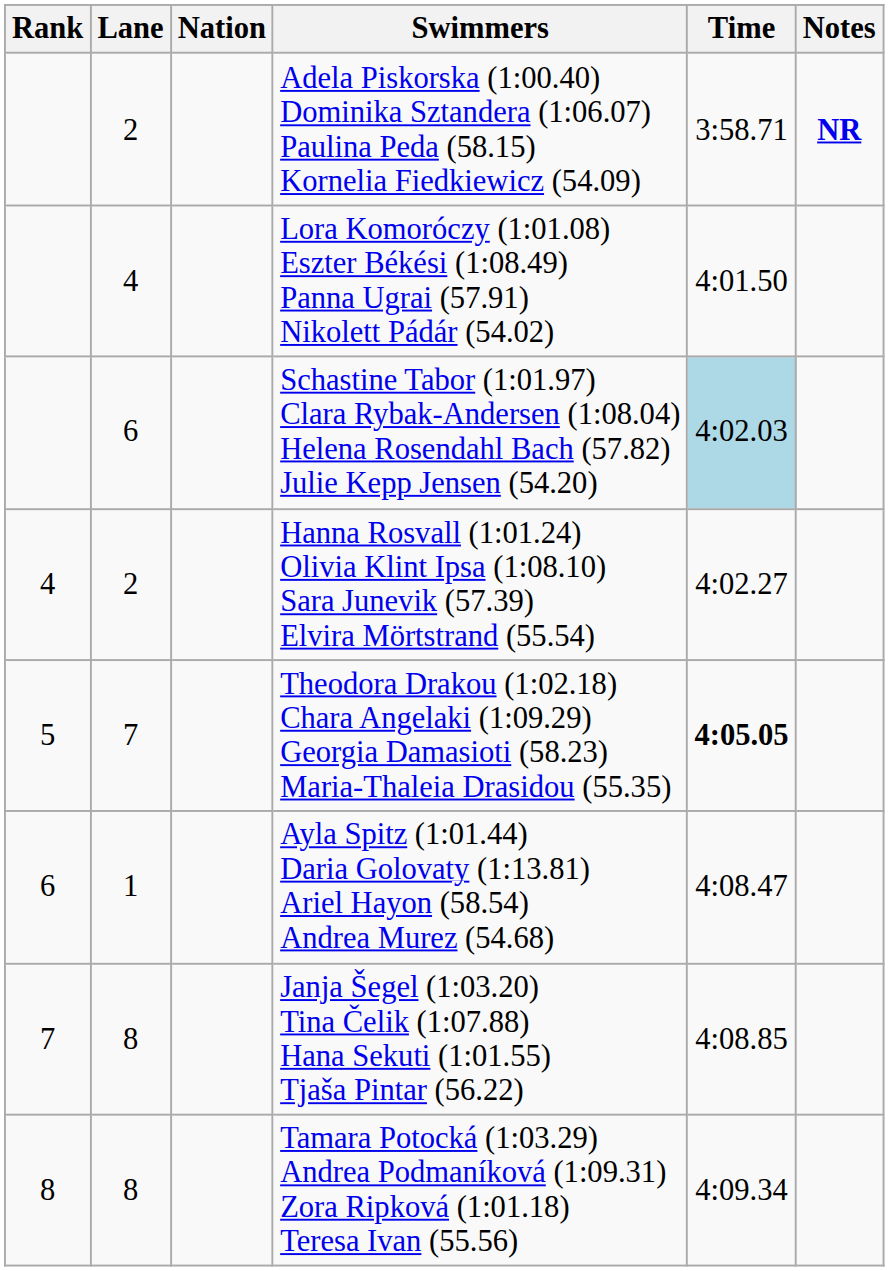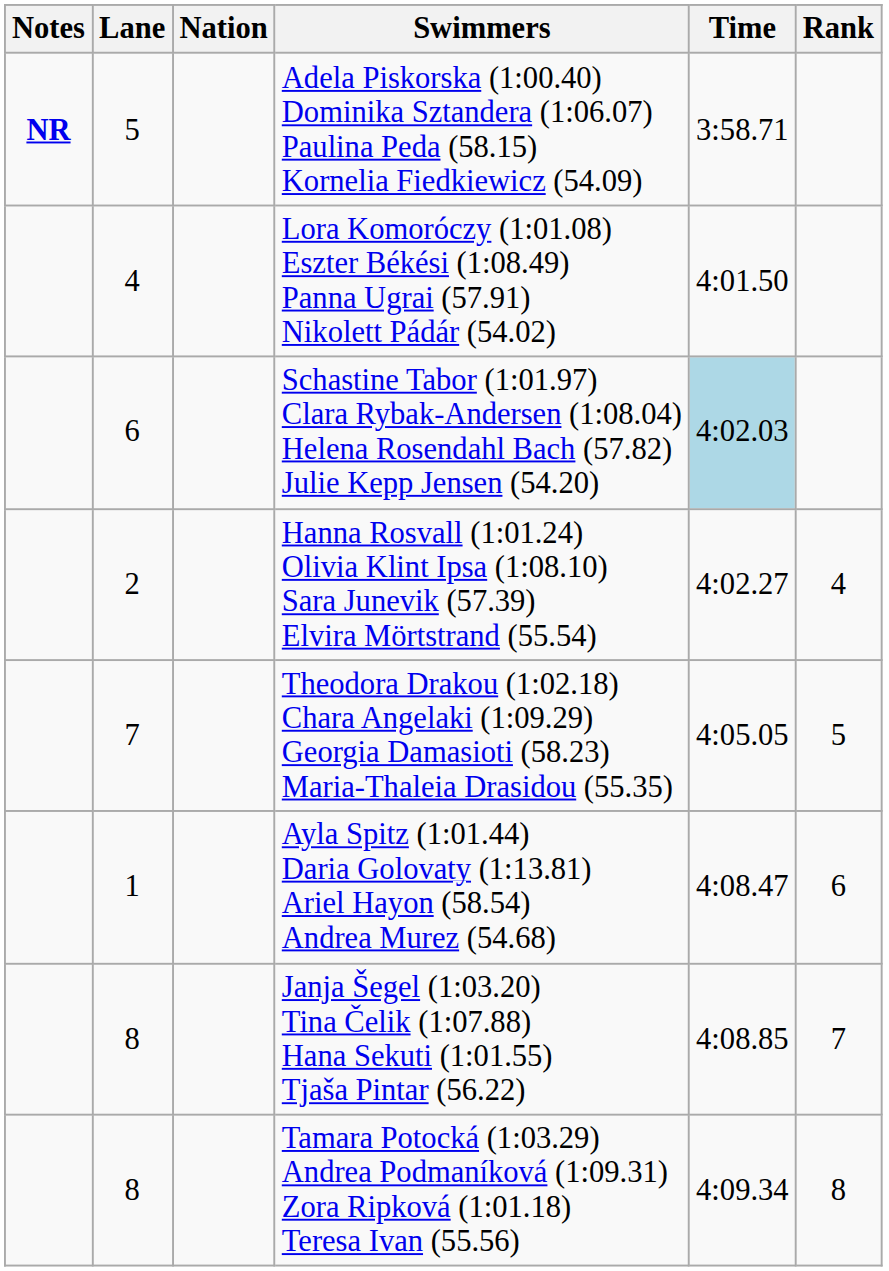columns swapped: (48, 28) <-> (839, 28)
(131, 128) 2 -> (132, 128) 5
(742, 735) bold -> (742, 735) normal
